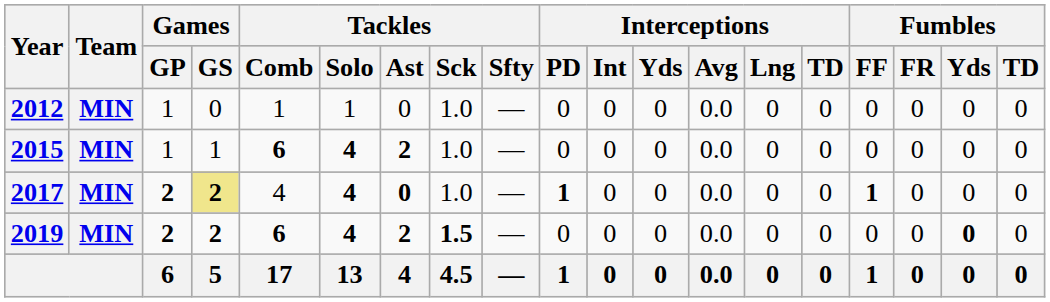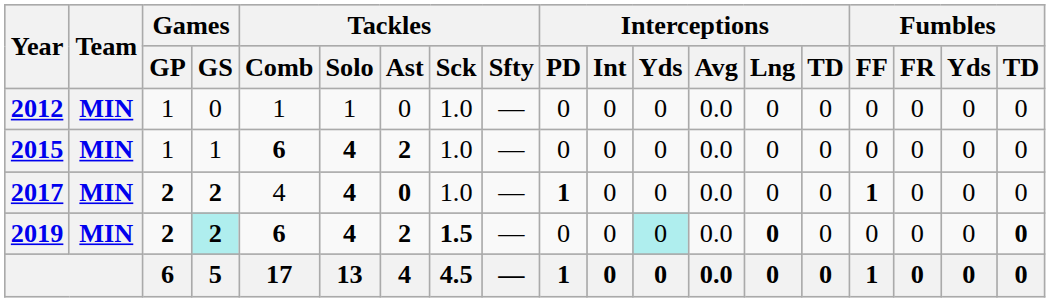(215, 191) khaki background -> (215, 191) no background
(215, 233) no background -> (215, 233) paleturquoise background
(661, 233) no background -> (661, 233) paleturquoise background
(772, 233) normal -> (772, 233) bold
(969, 233) bold -> (969, 233) normal
(1021, 233) normal -> (1021, 233) bold
